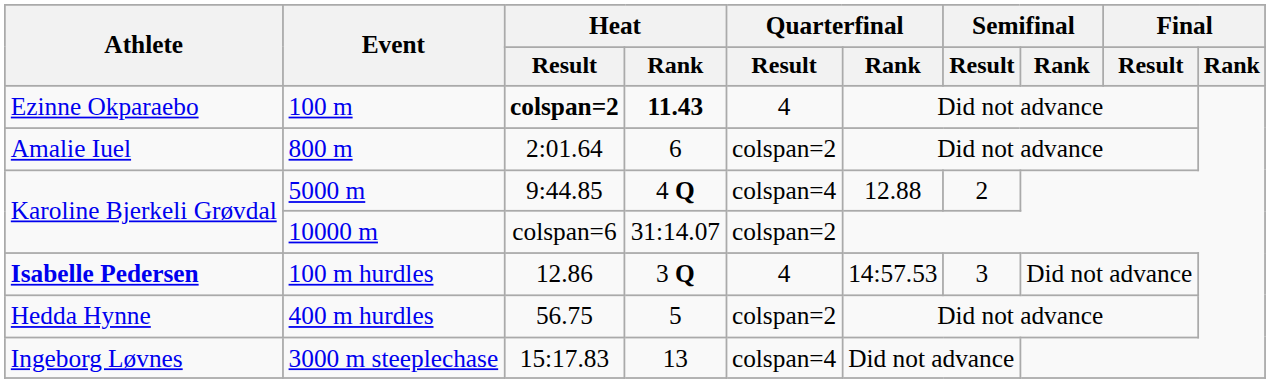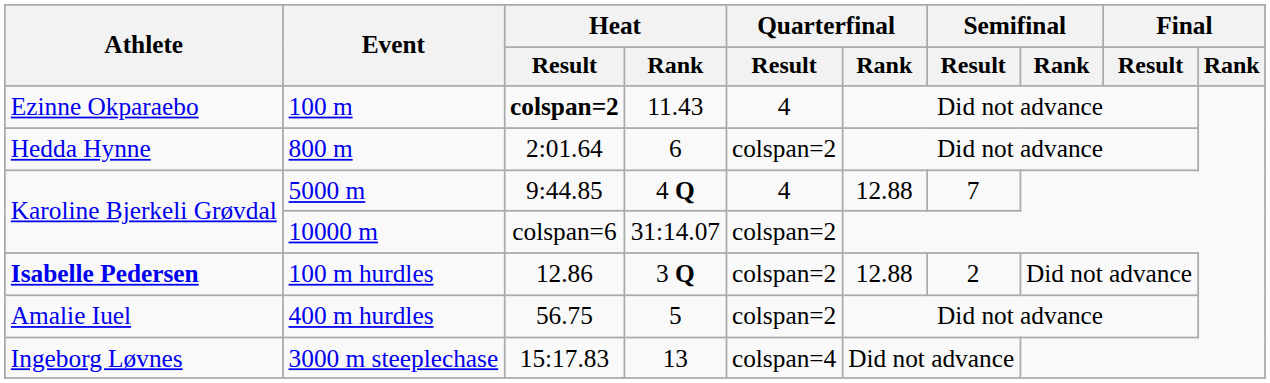(675, 107) bold -> (675, 107) normal
(71, 148) Amalie Iuel -> (81, 148) Hedda Hynne
(784, 190) colspan=4 -> (784, 190) 4
(982, 190) 2 -> (973, 190) 7
(784, 274) 4 -> (784, 274) colspan=2
(893, 274) 14:57.53 -> (884, 274) 12.88
(982, 274) 3 -> (973, 274) 2
(81, 316) Hedda Hynne -> (71, 316) Amalie Iuel
